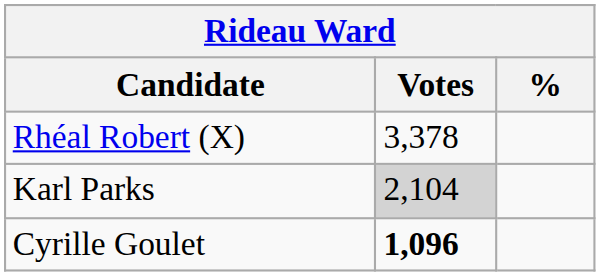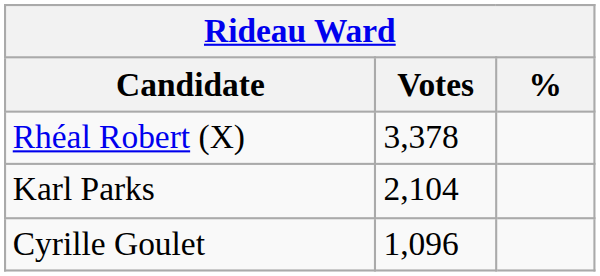(421, 190) lightgrey background -> (421, 190) no background
(421, 243) bold -> (421, 243) normal
